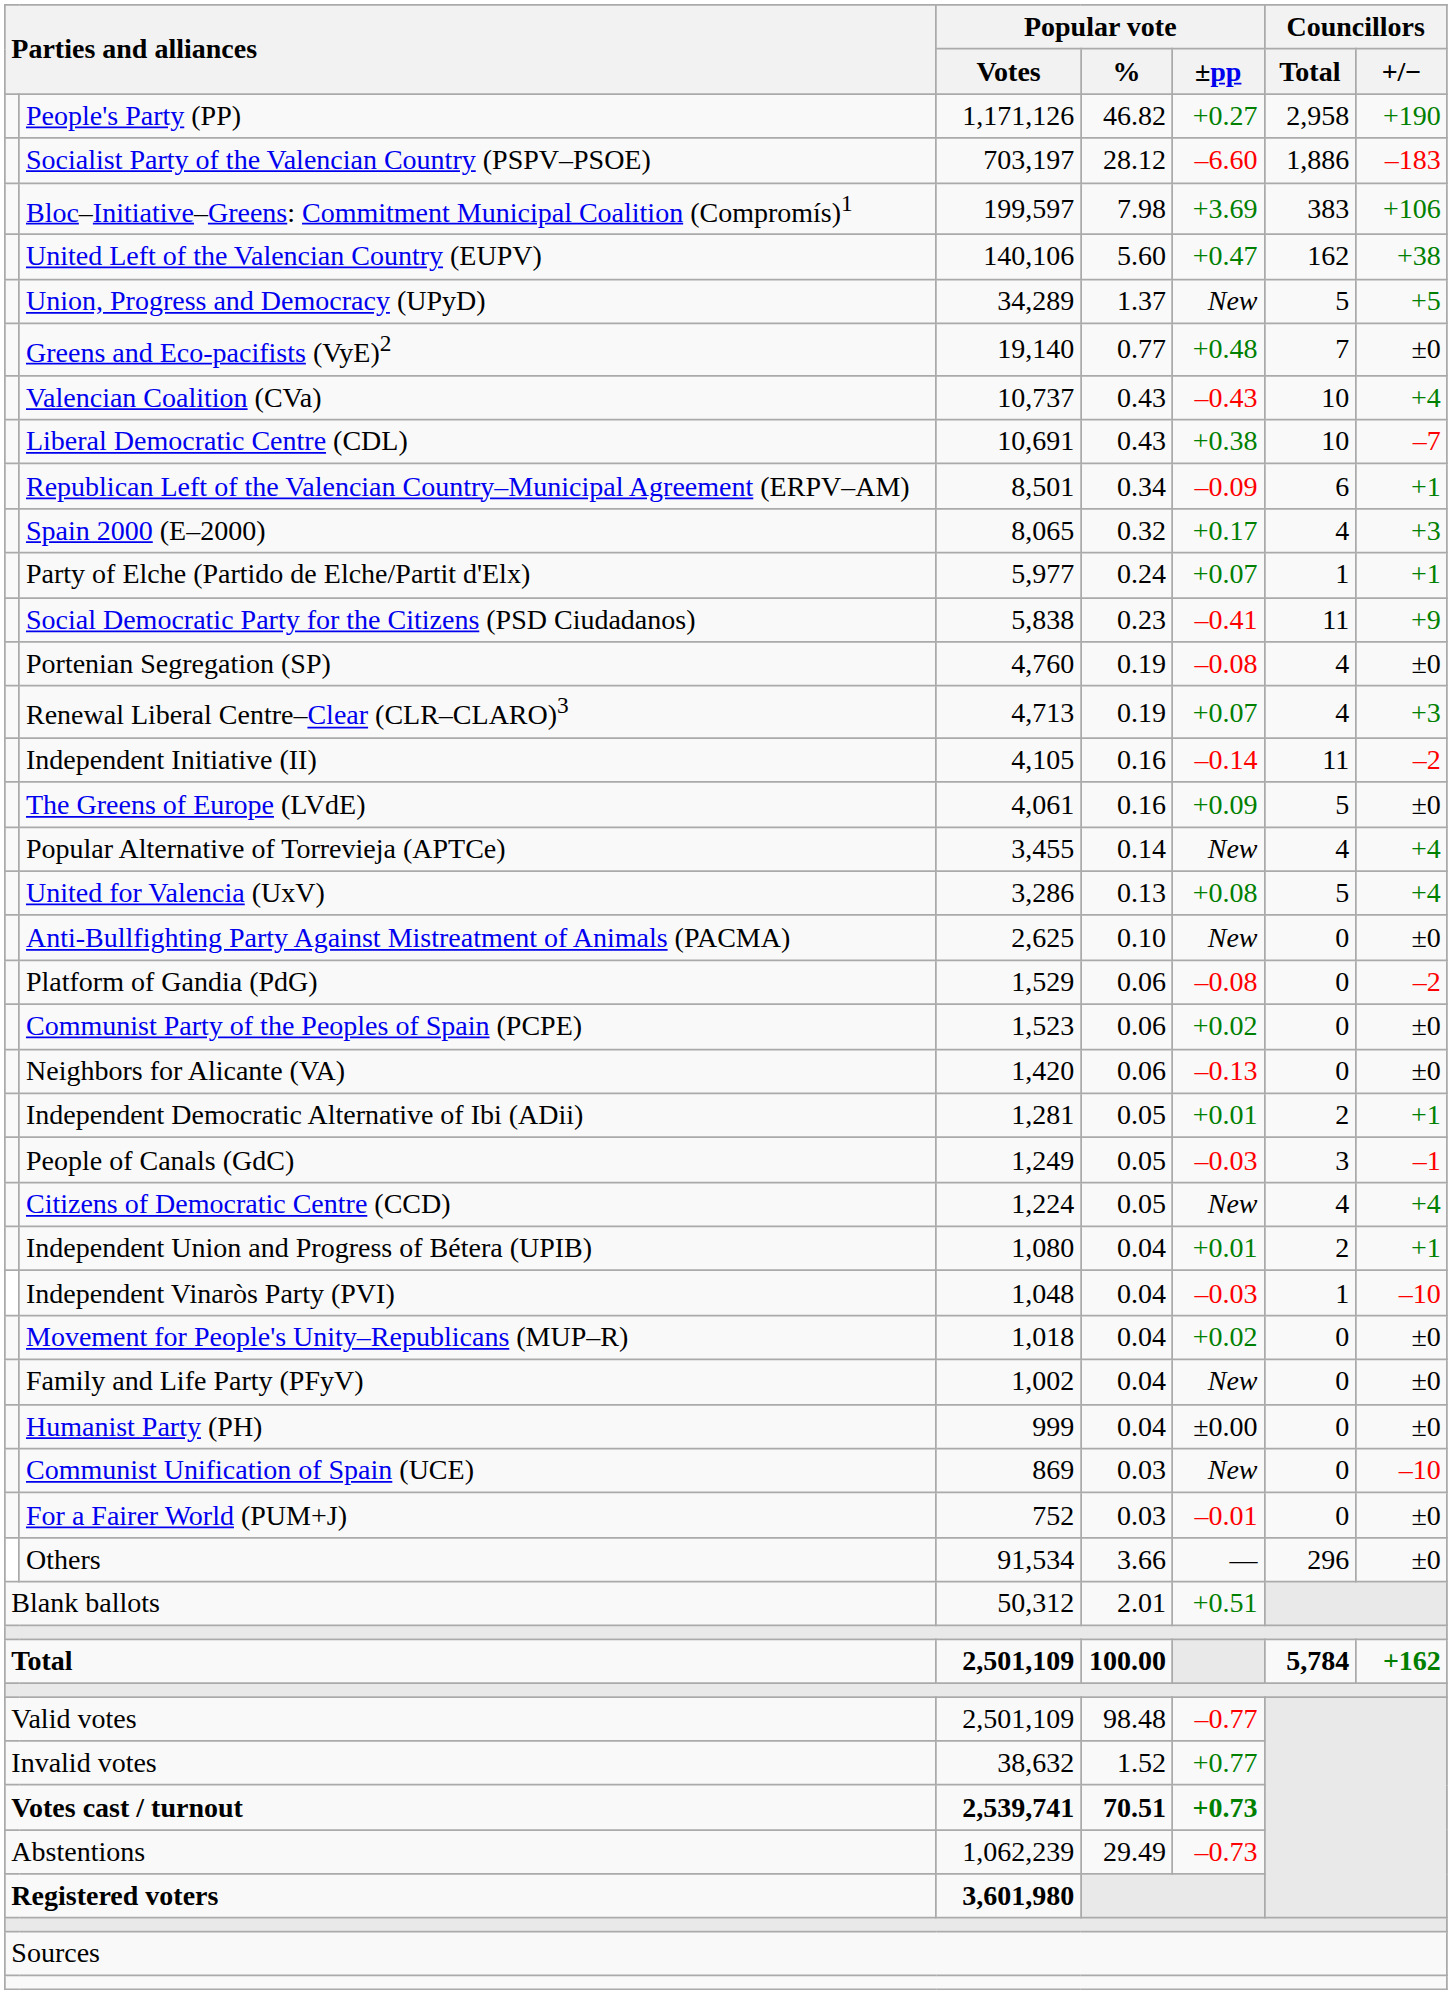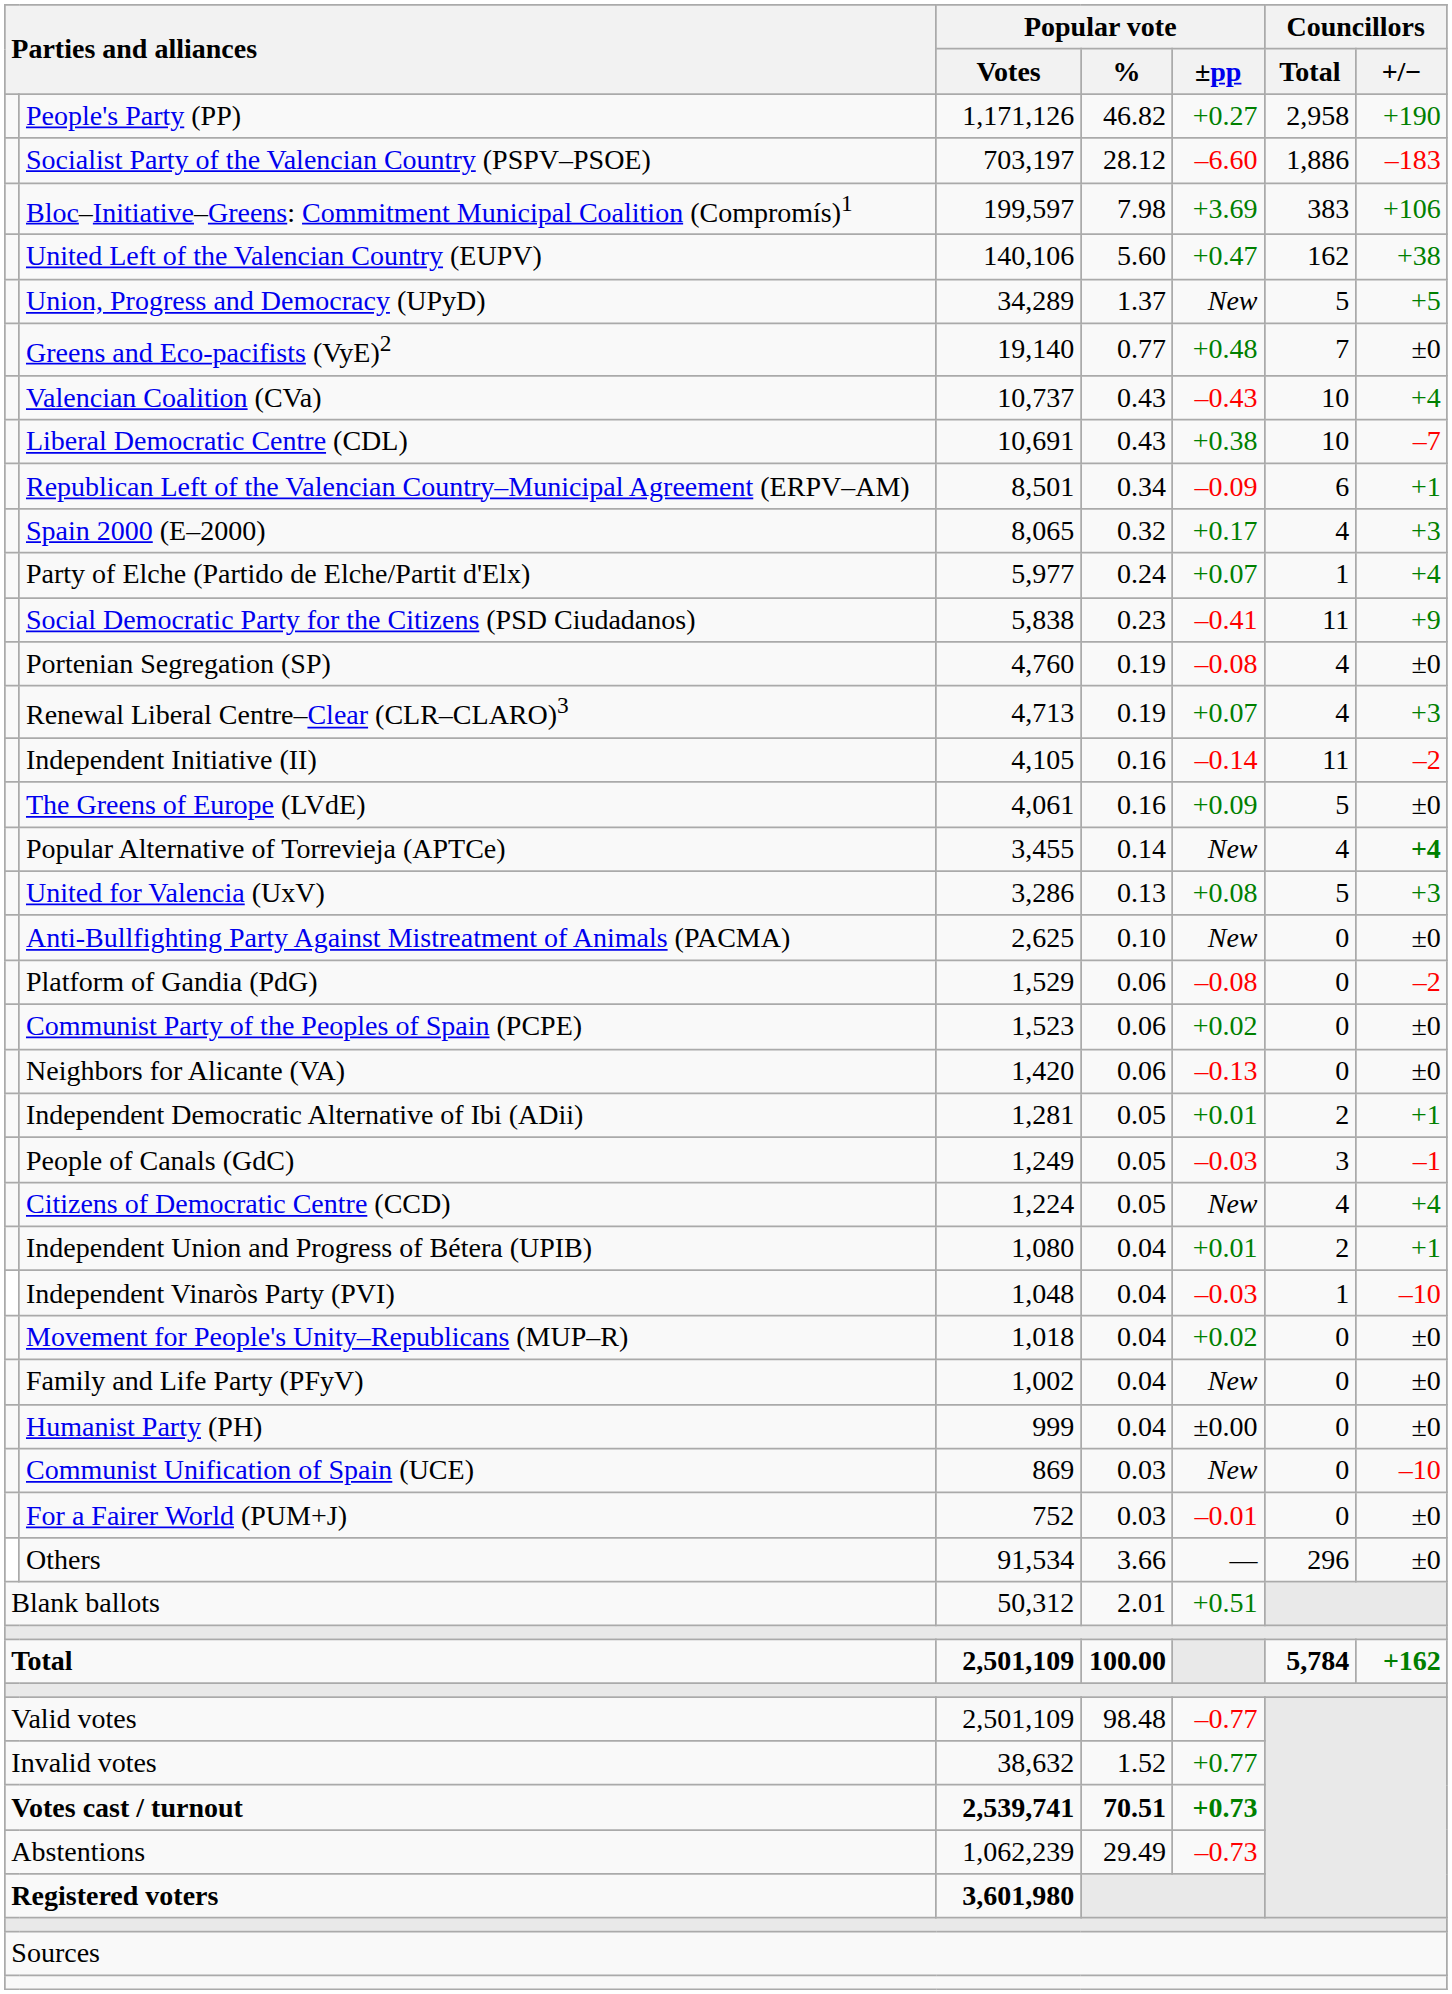(1426, 574) +1 -> (1426, 574) +4
(1426, 848) normal -> (1426, 848) bold
(1426, 893) +4 -> (1426, 893) +3
